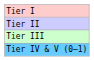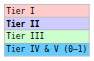(23, 24) normal -> (23, 24) bold
